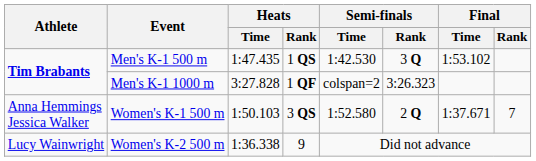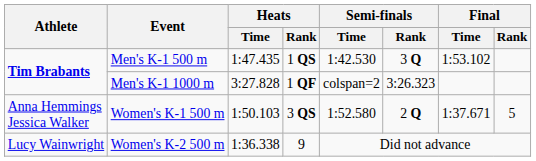(512, 114) 7 -> (512, 114) 5
